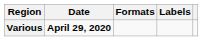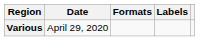(79, 28) bold -> (78, 28) normal
